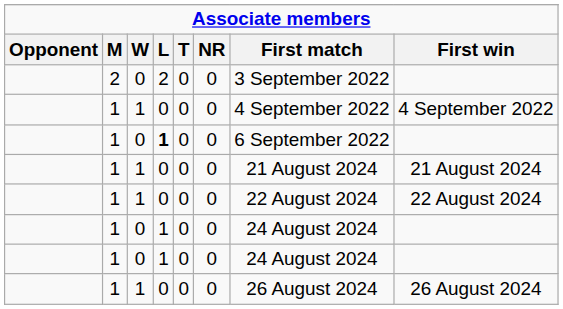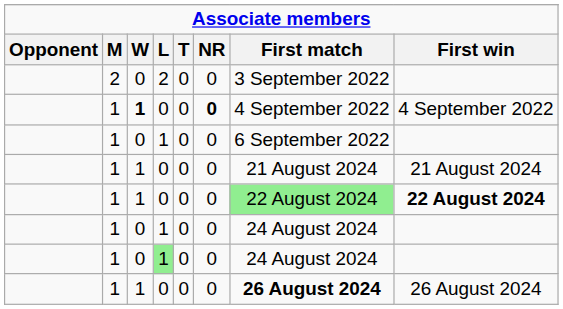(140, 109) normal -> (140, 109) bold
(212, 109) normal -> (212, 109) bold
(164, 139) bold -> (164, 139) normal
(312, 199) no background -> (312, 199) lightgreen background
(476, 199) normal -> (476, 199) bold
(164, 259) no background -> (164, 259) lightgreen background
(312, 288) normal -> (312, 288) bold
